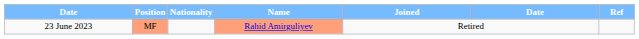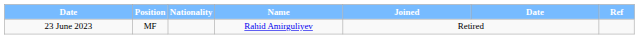(150, 26) lightsalmon background -> (150, 26) no background
(279, 26) lightsalmon background -> (279, 26) no background
